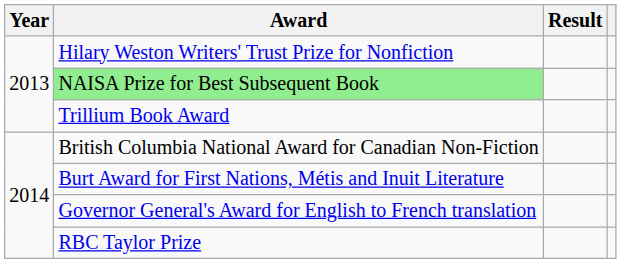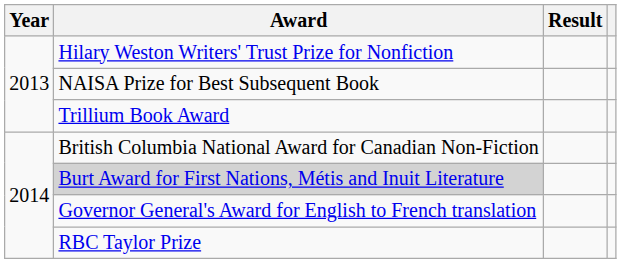(219, 83) lightgreen background -> (219, 83) no background
(281, 178) no background -> (281, 178) lightgrey background
